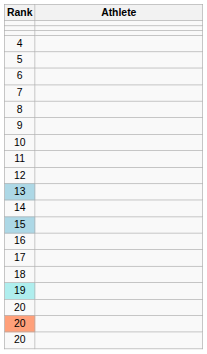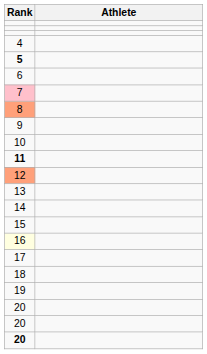(20, 60) normal -> (20, 60) bold
(20, 93) no background -> (20, 93) pink background
(20, 109) no background -> (20, 109) lightsalmon background
(20, 159) normal -> (20, 159) bold
(20, 175) no background -> (20, 175) lightsalmon background
(20, 192) lightblue background -> (20, 192) no background
(20, 225) lightblue background -> (20, 225) no background
(20, 241) no background -> (20, 241) lightyellow background
(20, 291) paleturquoise background -> (20, 291) no background
(20, 324) lightsalmon background -> (20, 324) no background
(20, 340) normal -> (20, 340) bold
